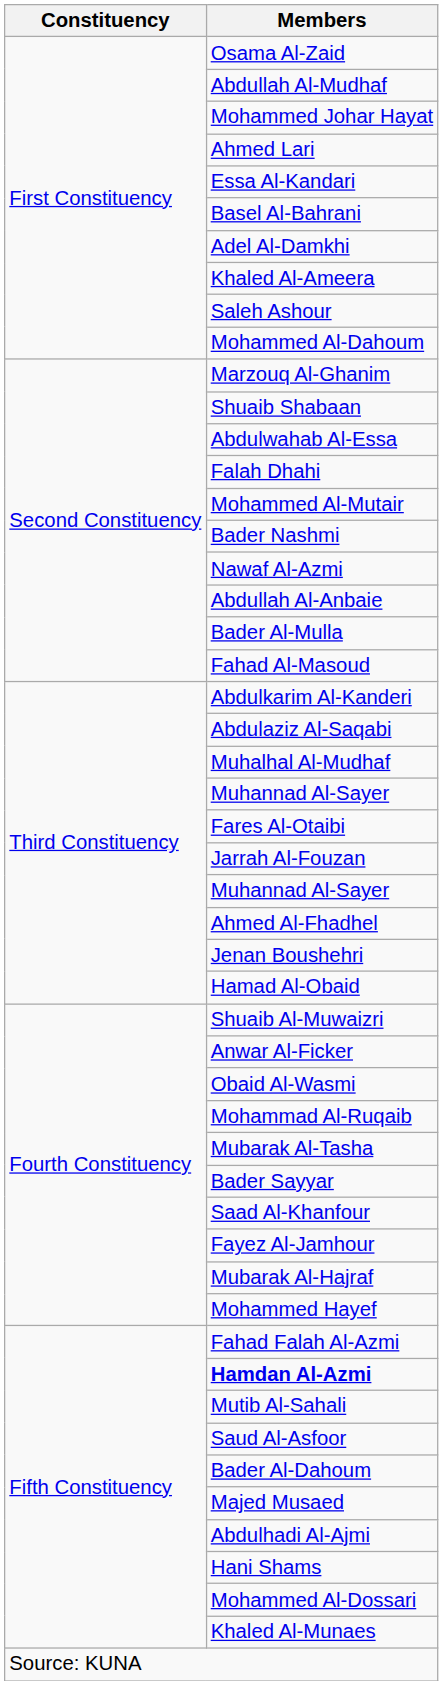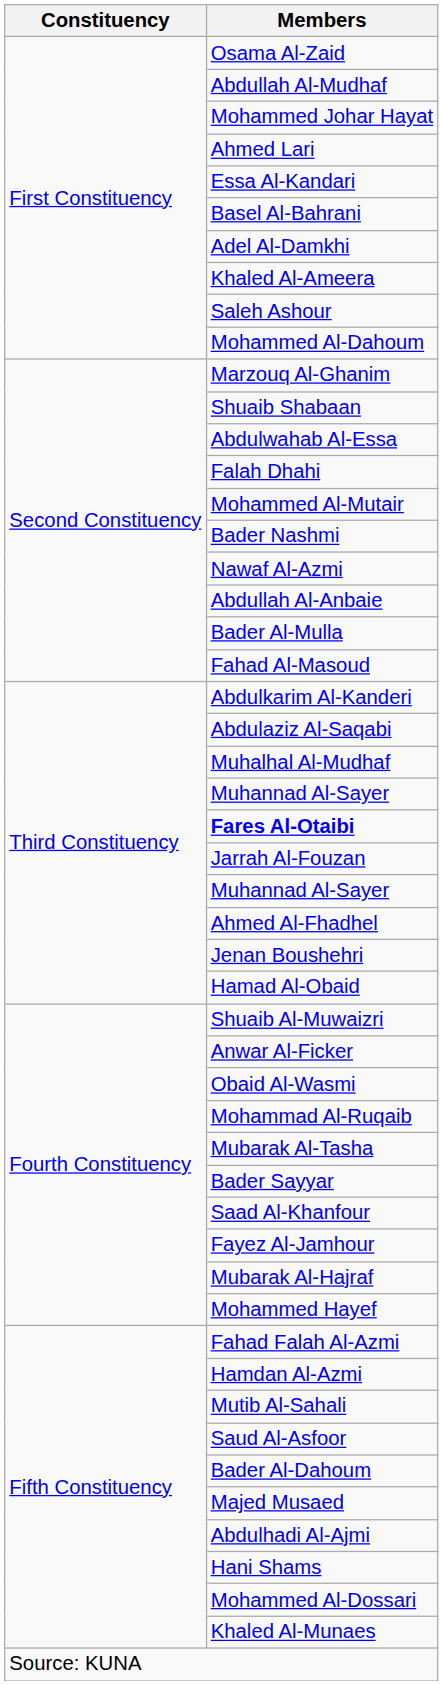(278, 826) normal -> (283, 826) bold
(291, 1374) bold -> (286, 1374) normal
